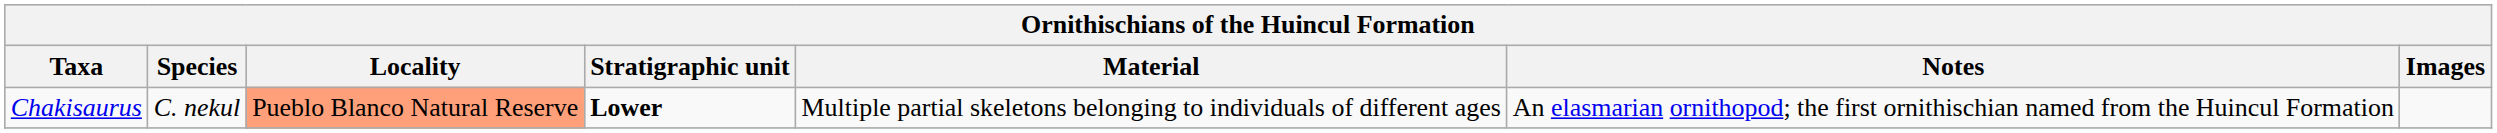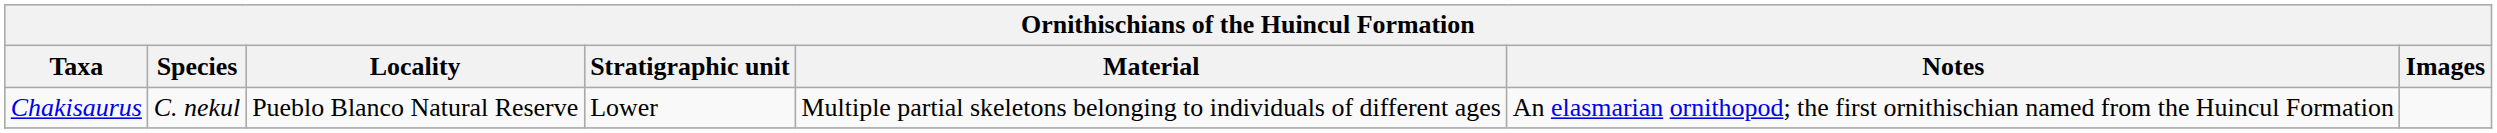(415, 107) lightsalmon background -> (415, 107) no background
(626, 107) bold -> (624, 107) normal
